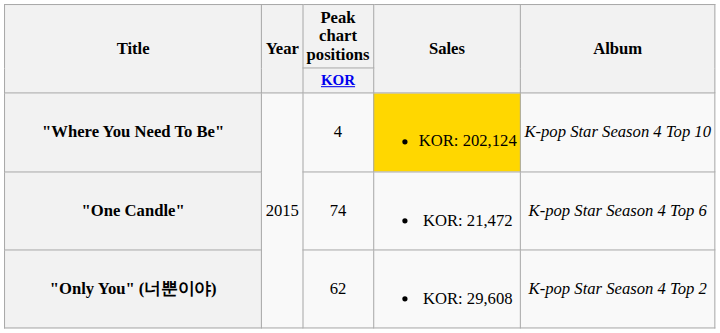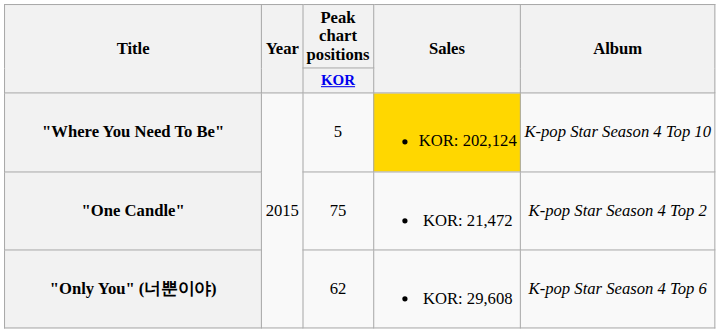(338, 132) 4 -> (338, 132) 5
(338, 210) 74 -> (338, 210) 75
(618, 210) K-pop Star Season 4 Top 6 -> (618, 210) K-pop Star Season 4 Top 2
(618, 289) K-pop Star Season 4 Top 2 -> (618, 289) K-pop Star Season 4 Top 6
